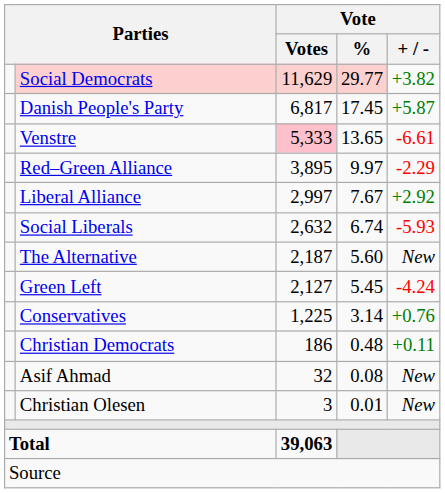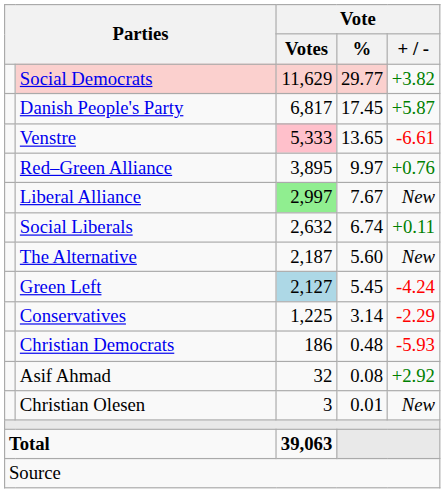(415, 167) -2.29 -> (413, 167) +0.76
(311, 197) no background -> (311, 197) lightgreen background
(413, 197) +2.92 -> (418, 197) New
(415, 227) -5.93 -> (414, 227) +0.11
(311, 286) no background -> (311, 286) lightblue background
(413, 316) +0.76 -> (415, 316) -2.29
(414, 345) +0.11 -> (415, 345) -5.93
(418, 375) New -> (413, 375) +2.92
